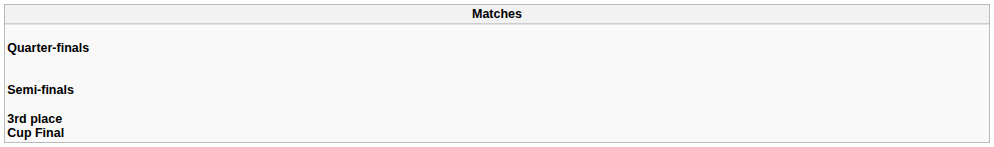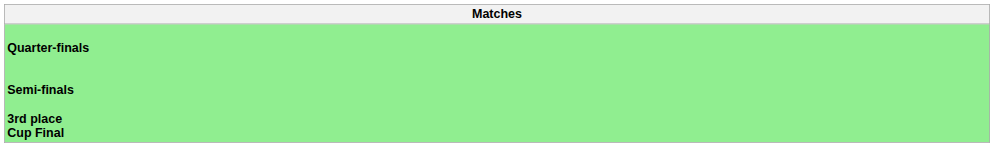(48, 90) no background -> (48, 90) lightgreen background
